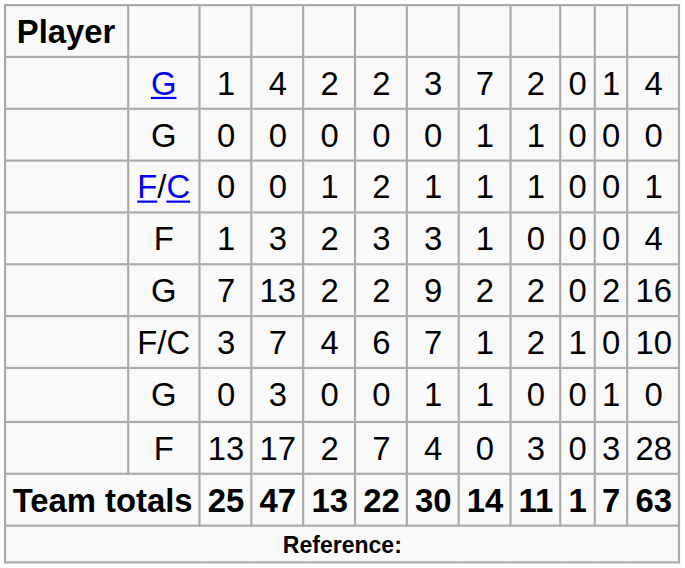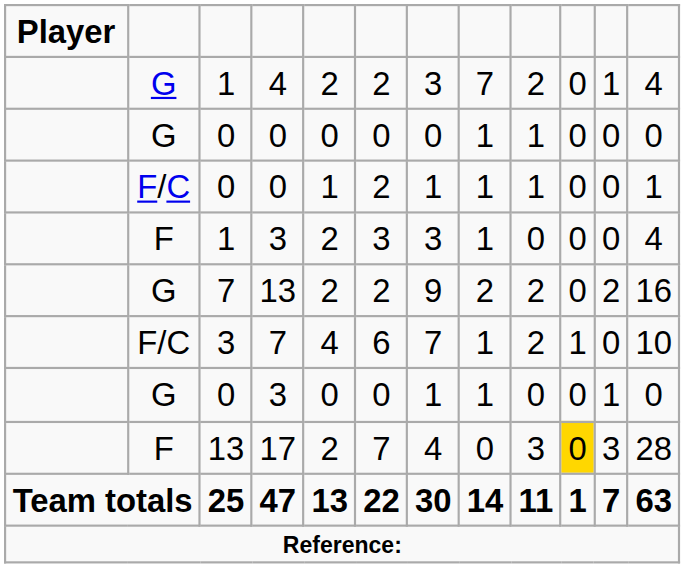(578, 447) no background -> (578, 447) gold background
